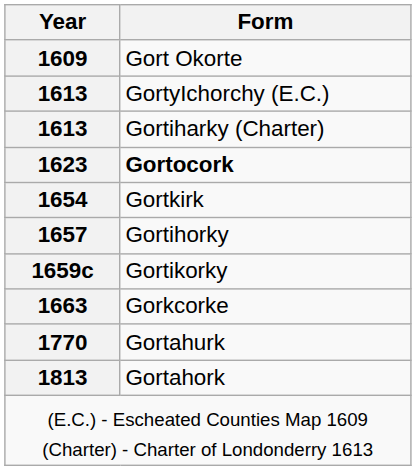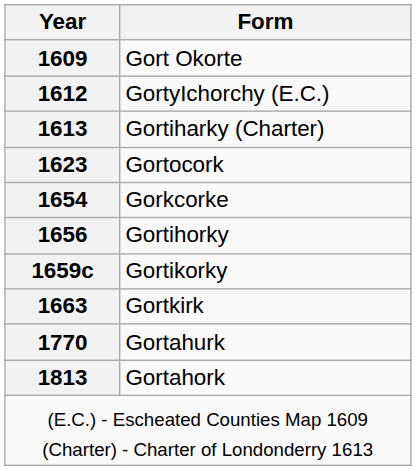(63, 93) 1613 -> (63, 93) 1612
(180, 164) bold -> (175, 164) normal
(165, 199) Gortkirk -> (177, 199) Gorkcorke
(63, 235) 1657 -> (63, 235) 1656
(177, 306) Gorkcorke -> (165, 306) Gortkirk
